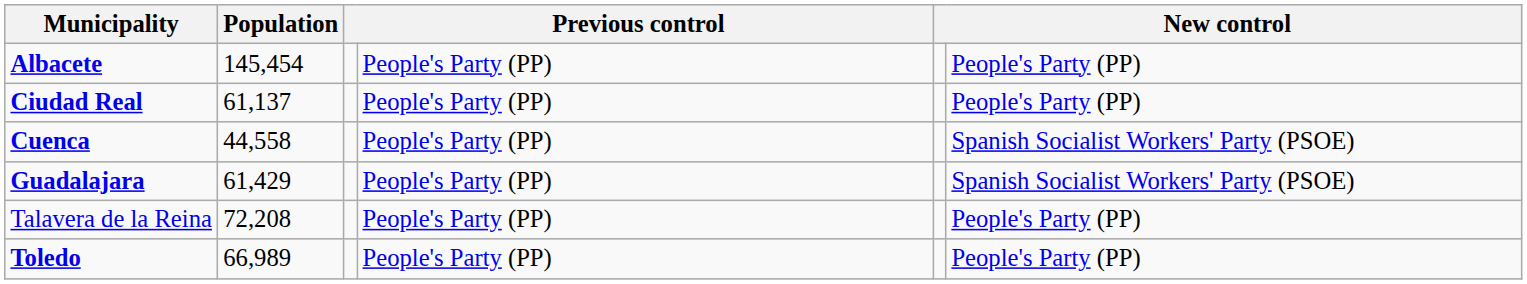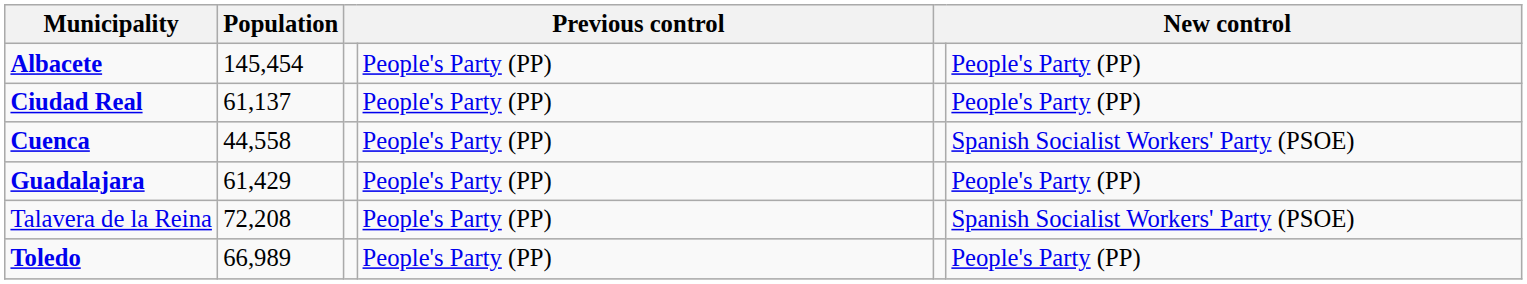(1153, 180) Spanish Socialist Workers' Party (PSOE) -> (1046, 180) People's Party (PP)
(1046, 219) People's Party (PP) -> (1153, 219) Spanish Socialist Workers' Party (PSOE)
